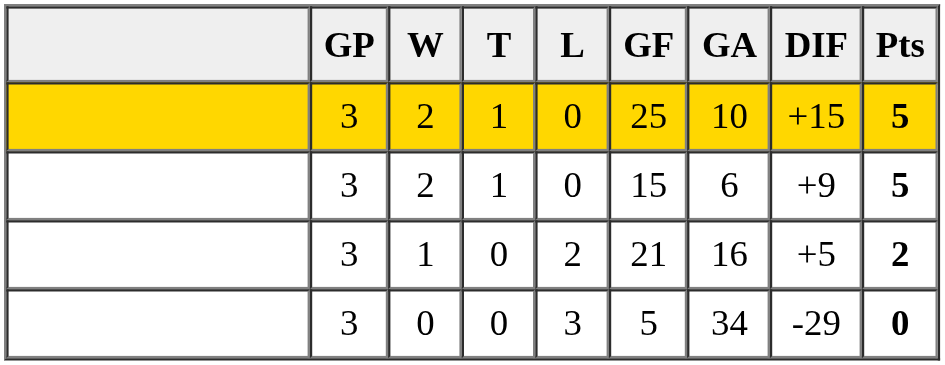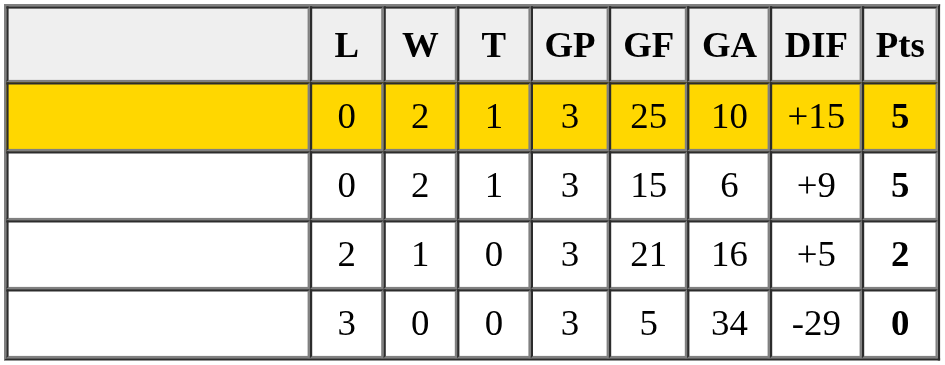columns swapped: (349, 43) <-> (573, 43)
